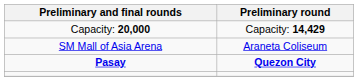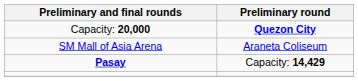(285, 29) Capacity: 14,429 -> (285, 29) Quezon City
(285, 63) Quezon City -> (285, 63) Capacity: 14,429
